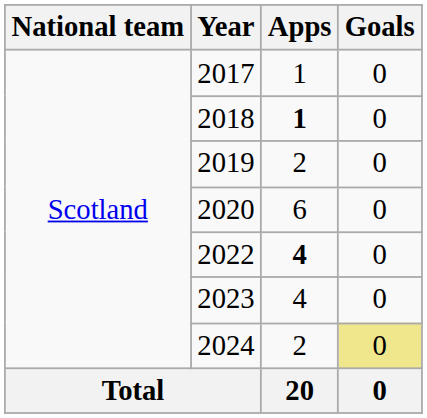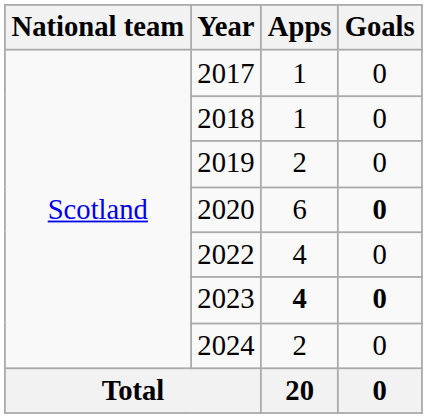(300, 118) bold -> (300, 118) normal
(380, 208) normal -> (380, 208) bold
(300, 254) bold -> (300, 254) normal
(300, 299) normal -> (300, 299) bold
(380, 299) normal -> (380, 299) bold
(380, 345) khaki background -> (380, 345) no background
